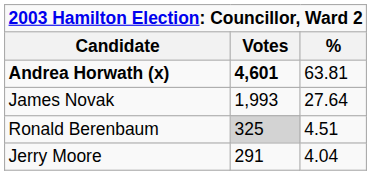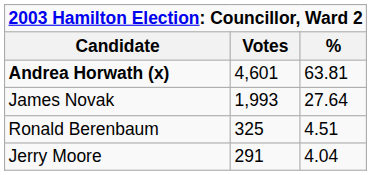(256, 73) bold -> (256, 73) normal
(249, 128) lightgrey background -> (249, 128) no background
